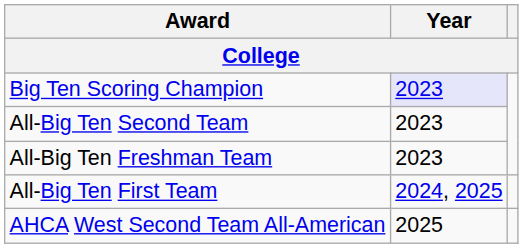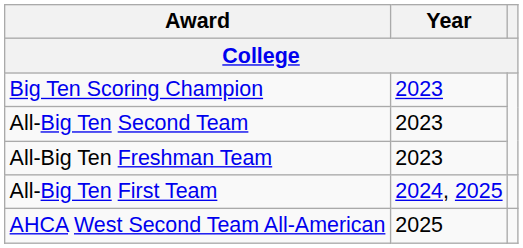(419, 89) lavender background -> (419, 89) no background
